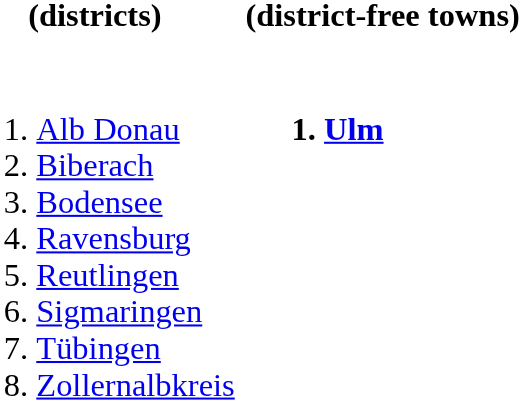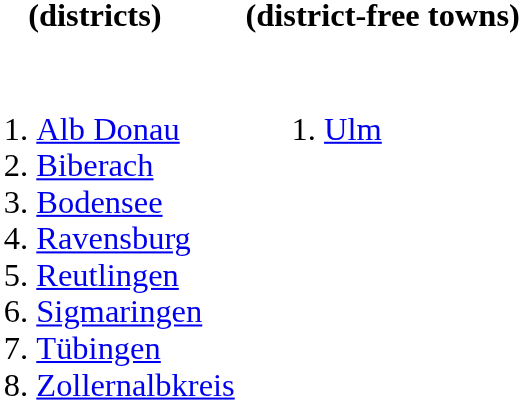(383, 130) bold -> (383, 130) normal
